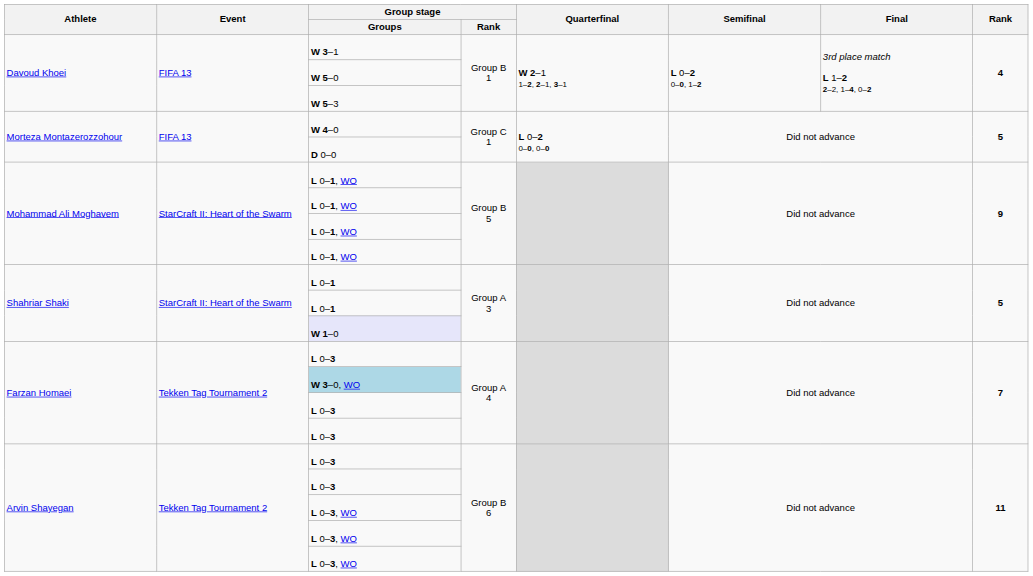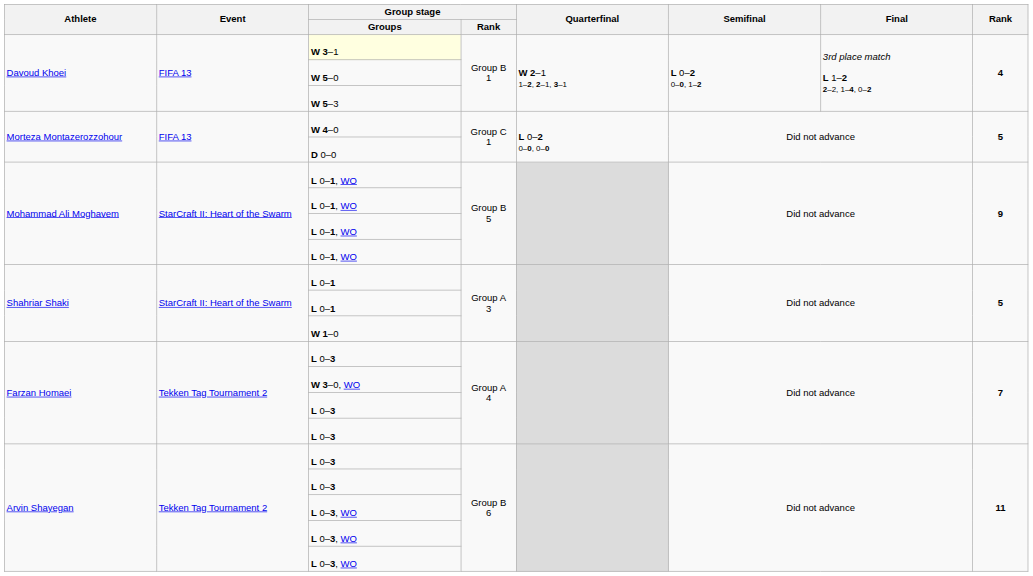(325, 53) no background -> (325, 53) lightyellow background
(325, 334) lavender background -> (325, 334) no background
(335, 385) lightblue background -> (335, 385) no background
